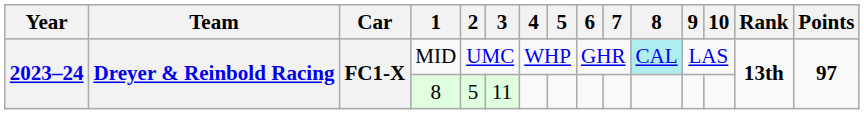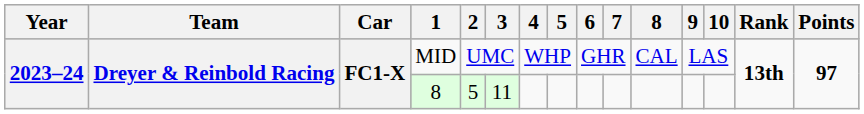(657, 56) paleturquoise background -> (657, 56) no background
